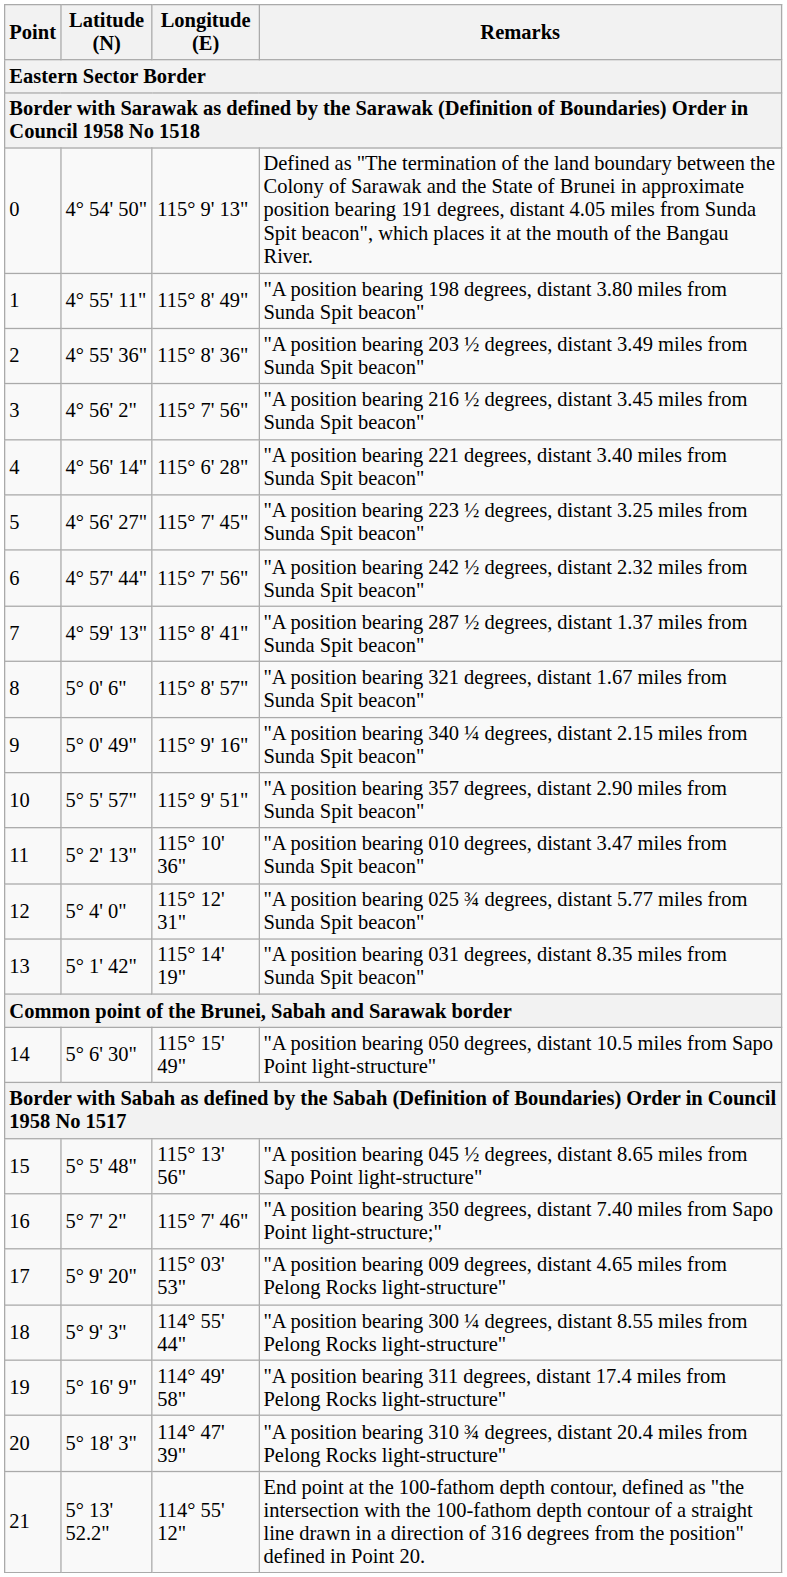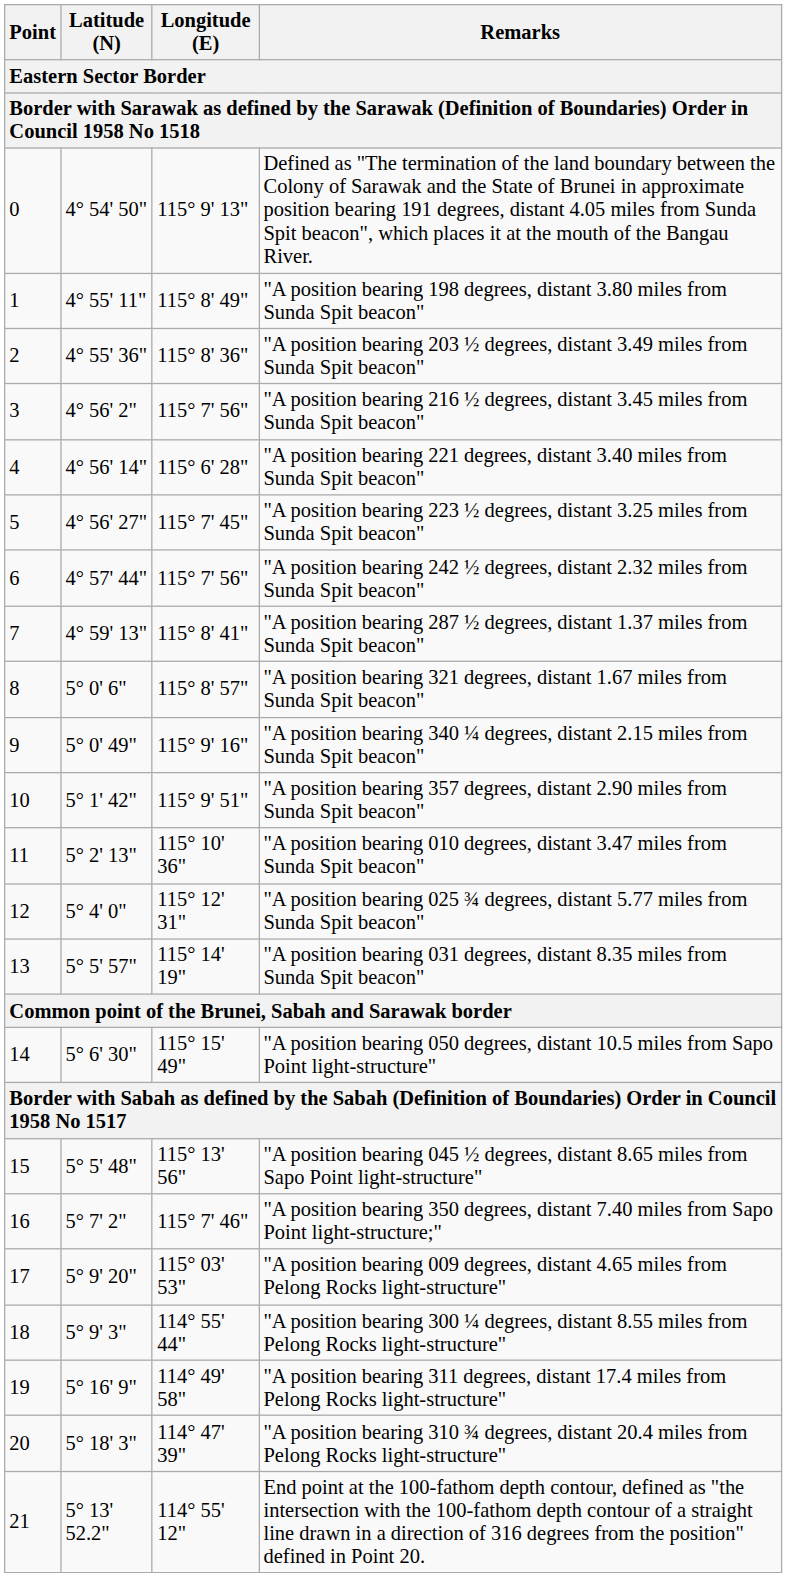(101, 800) 5° 5' 57" -> (101, 800) 5° 1' 42"
(101, 966) 5° 1' 42" -> (101, 966) 5° 5' 57"
